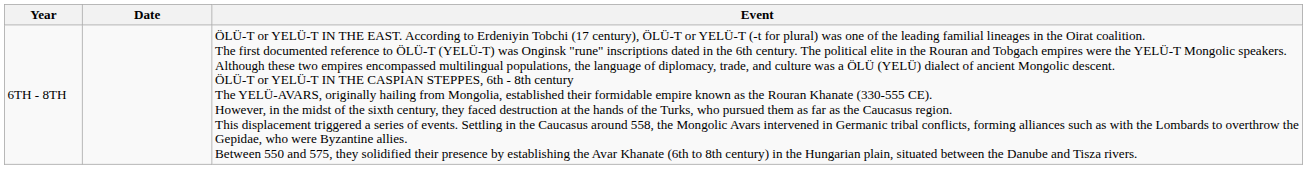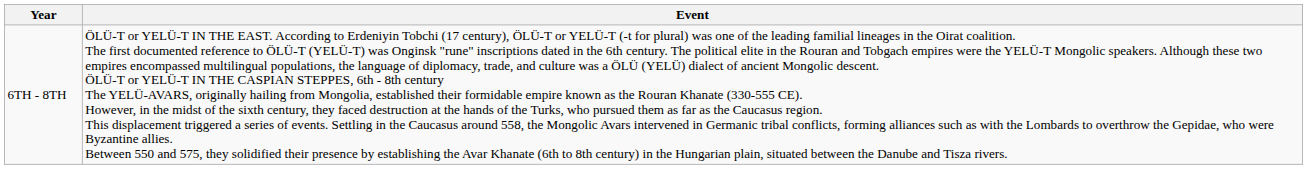- column: (147, 14)
